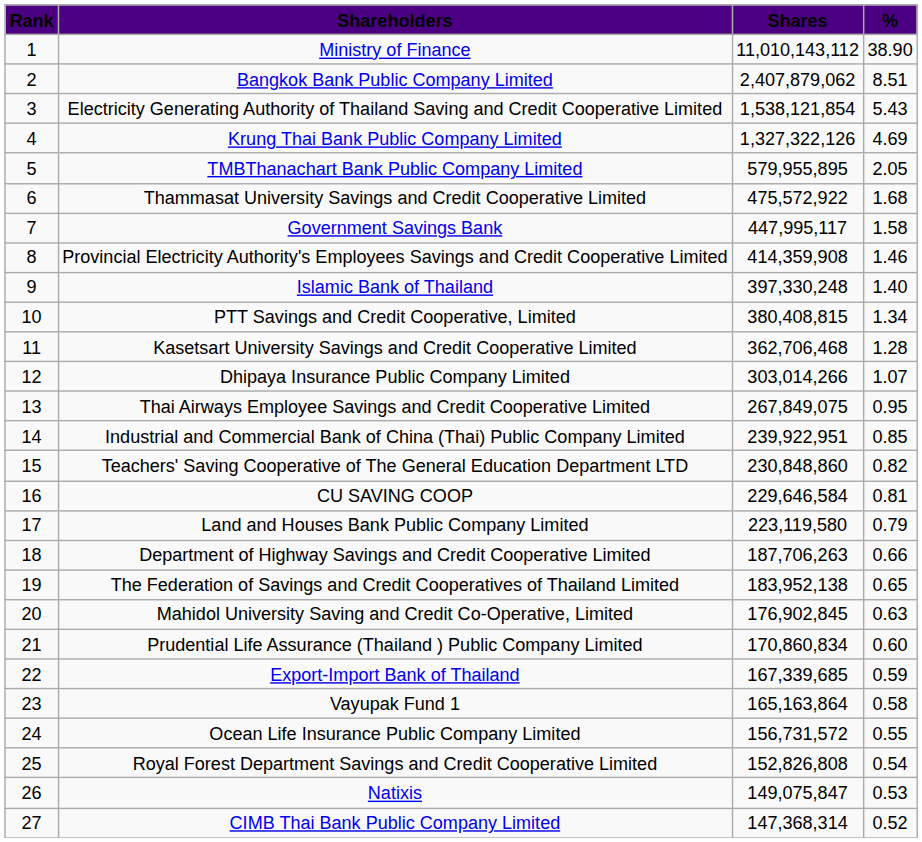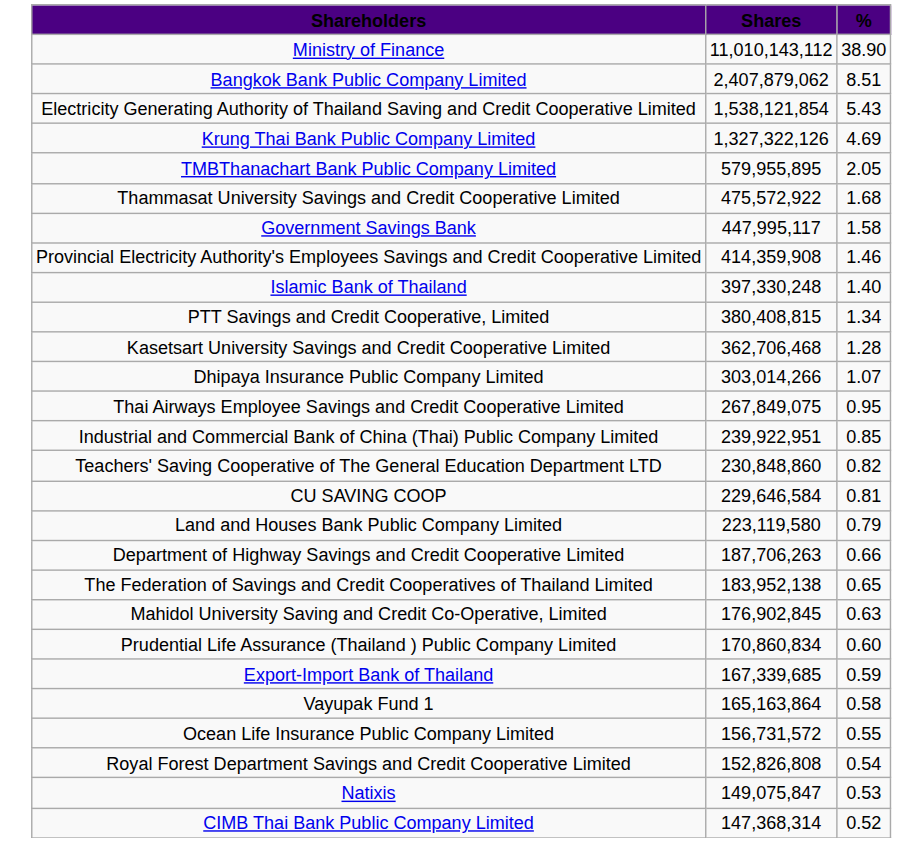- column: (32, 20)
